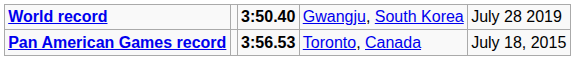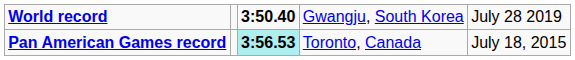(268, 42) no background -> (268, 42) paleturquoise background
